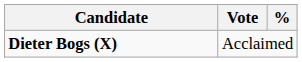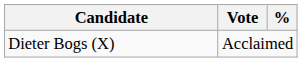(63, 43) bold -> (61, 43) normal
